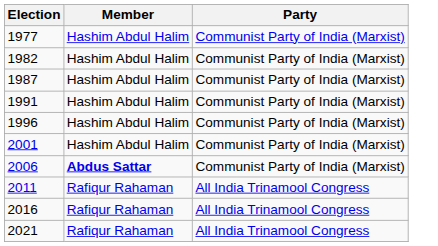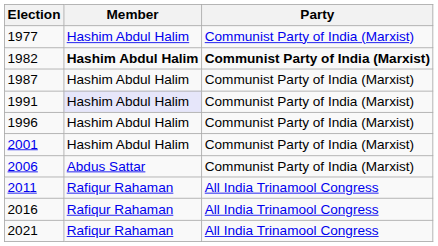(128, 58) normal -> (133, 58) bold
(300, 58) normal -> (317, 58) bold
(128, 101) no background -> (128, 101) lavender background
(109, 166) bold -> (106, 166) normal
